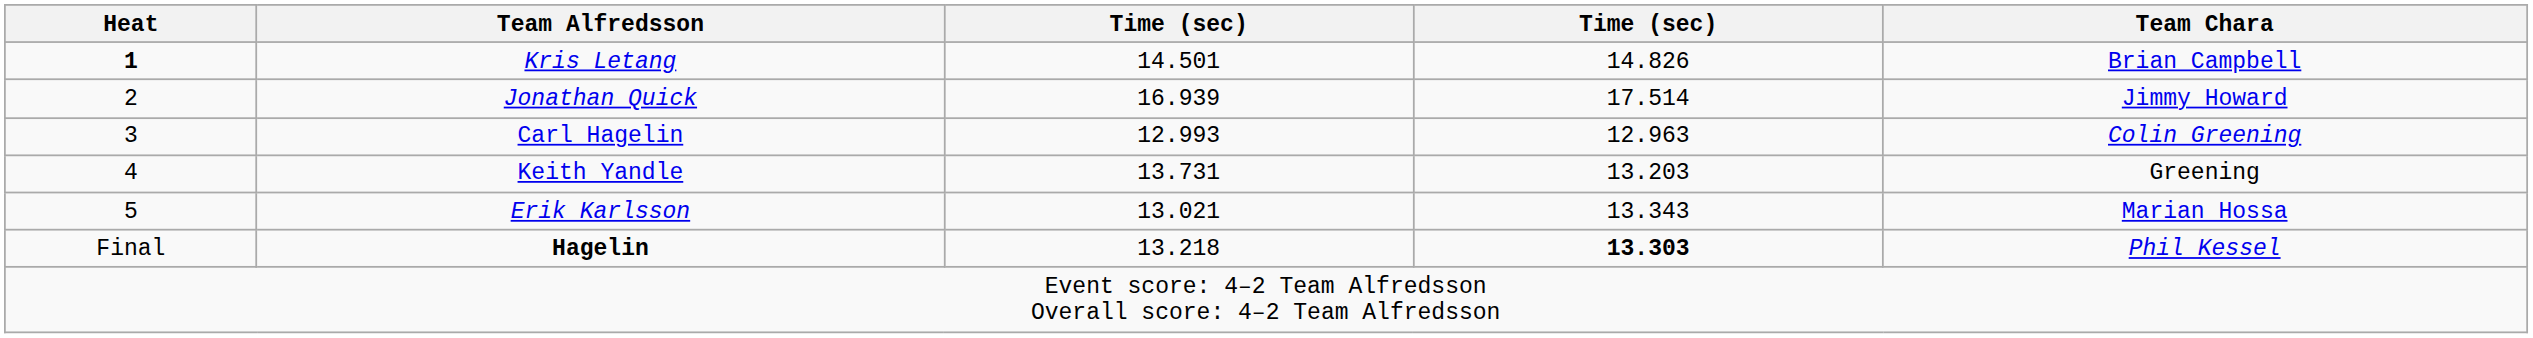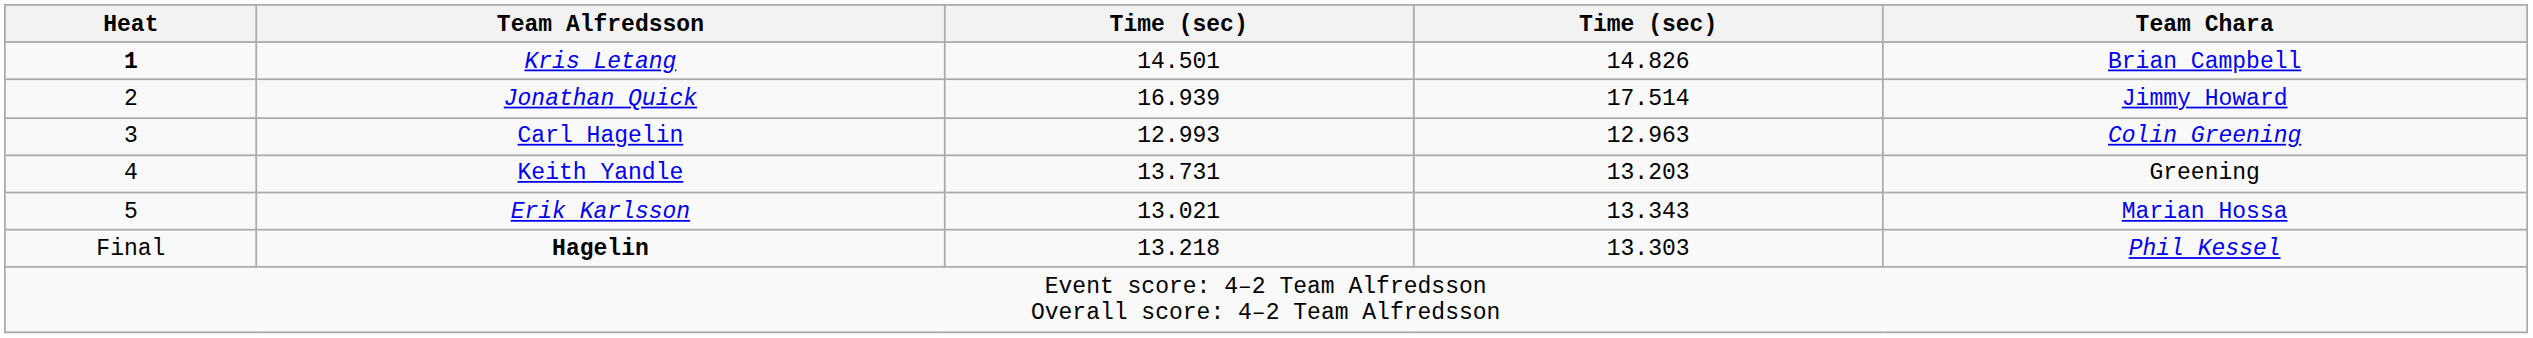(1648, 249) bold -> (1648, 249) normal
